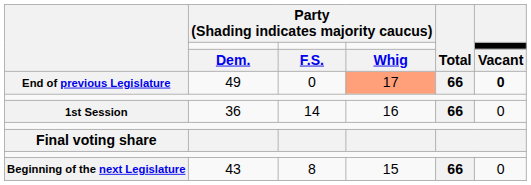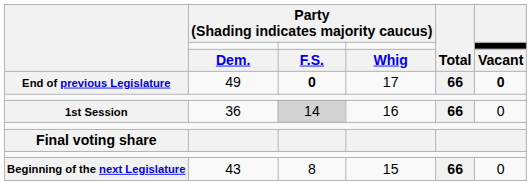(312, 82) normal -> (312, 82) bold
(391, 82) lightsalmon background -> (391, 82) no background
(312, 111) no background -> (312, 111) lightgrey background
